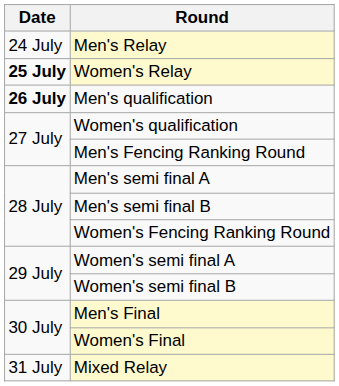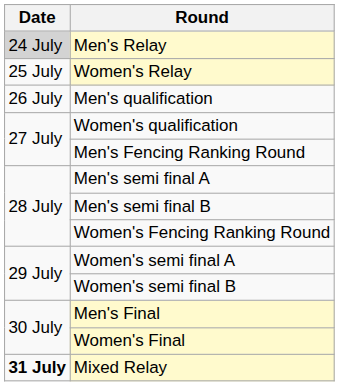(35, 44) no background -> (35, 44) lightgrey background
(37, 71) bold -> (35, 71) normal
(37, 98) bold -> (35, 98) normal
(35, 367) normal -> (37, 367) bold
